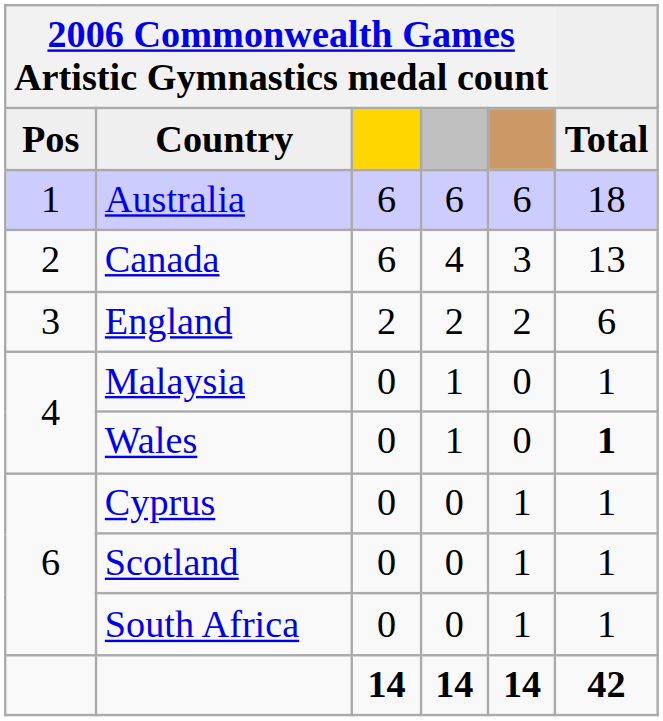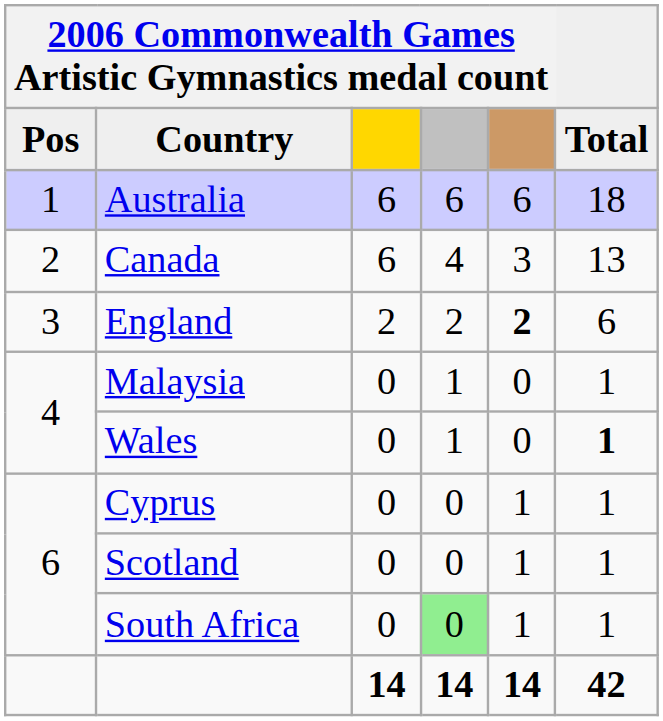(522, 320) normal -> (522, 320) bold
(454, 623) no background -> (454, 623) lightgreen background
